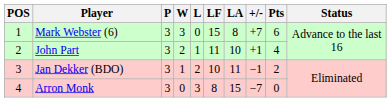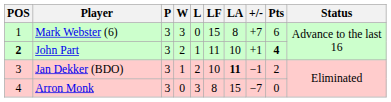(18, 50) normal -> (18, 50) bold
(276, 50) normal -> (276, 50) bold
(235, 69) normal -> (235, 69) bold
